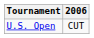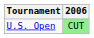(76, 27) no background -> (76, 27) lightgreen background
